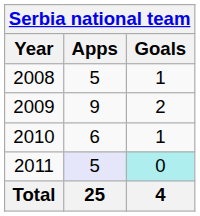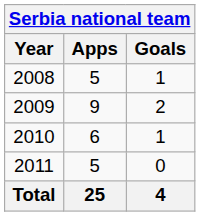(95, 166) lavender background -> (95, 166) no background
(160, 166) paleturquoise background -> (160, 166) no background
